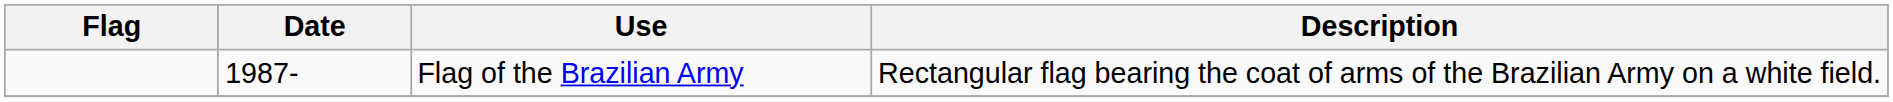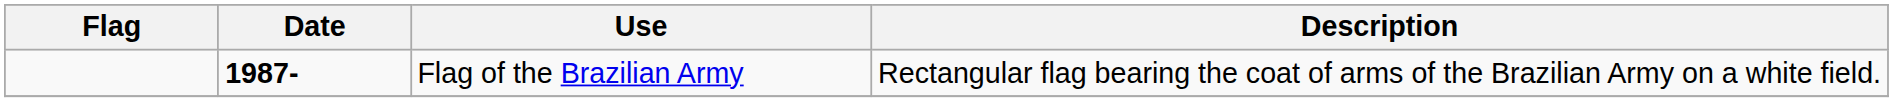(262, 72) normal -> (262, 72) bold
